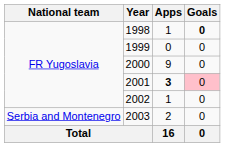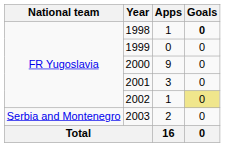(168, 82) bold -> (168, 82) normal
(202, 82) pink background -> (202, 82) no background
(202, 99) no background -> (202, 99) khaki background
